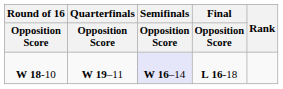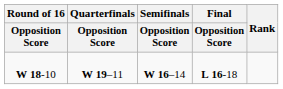(165, 75) lavender background -> (165, 75) no background
